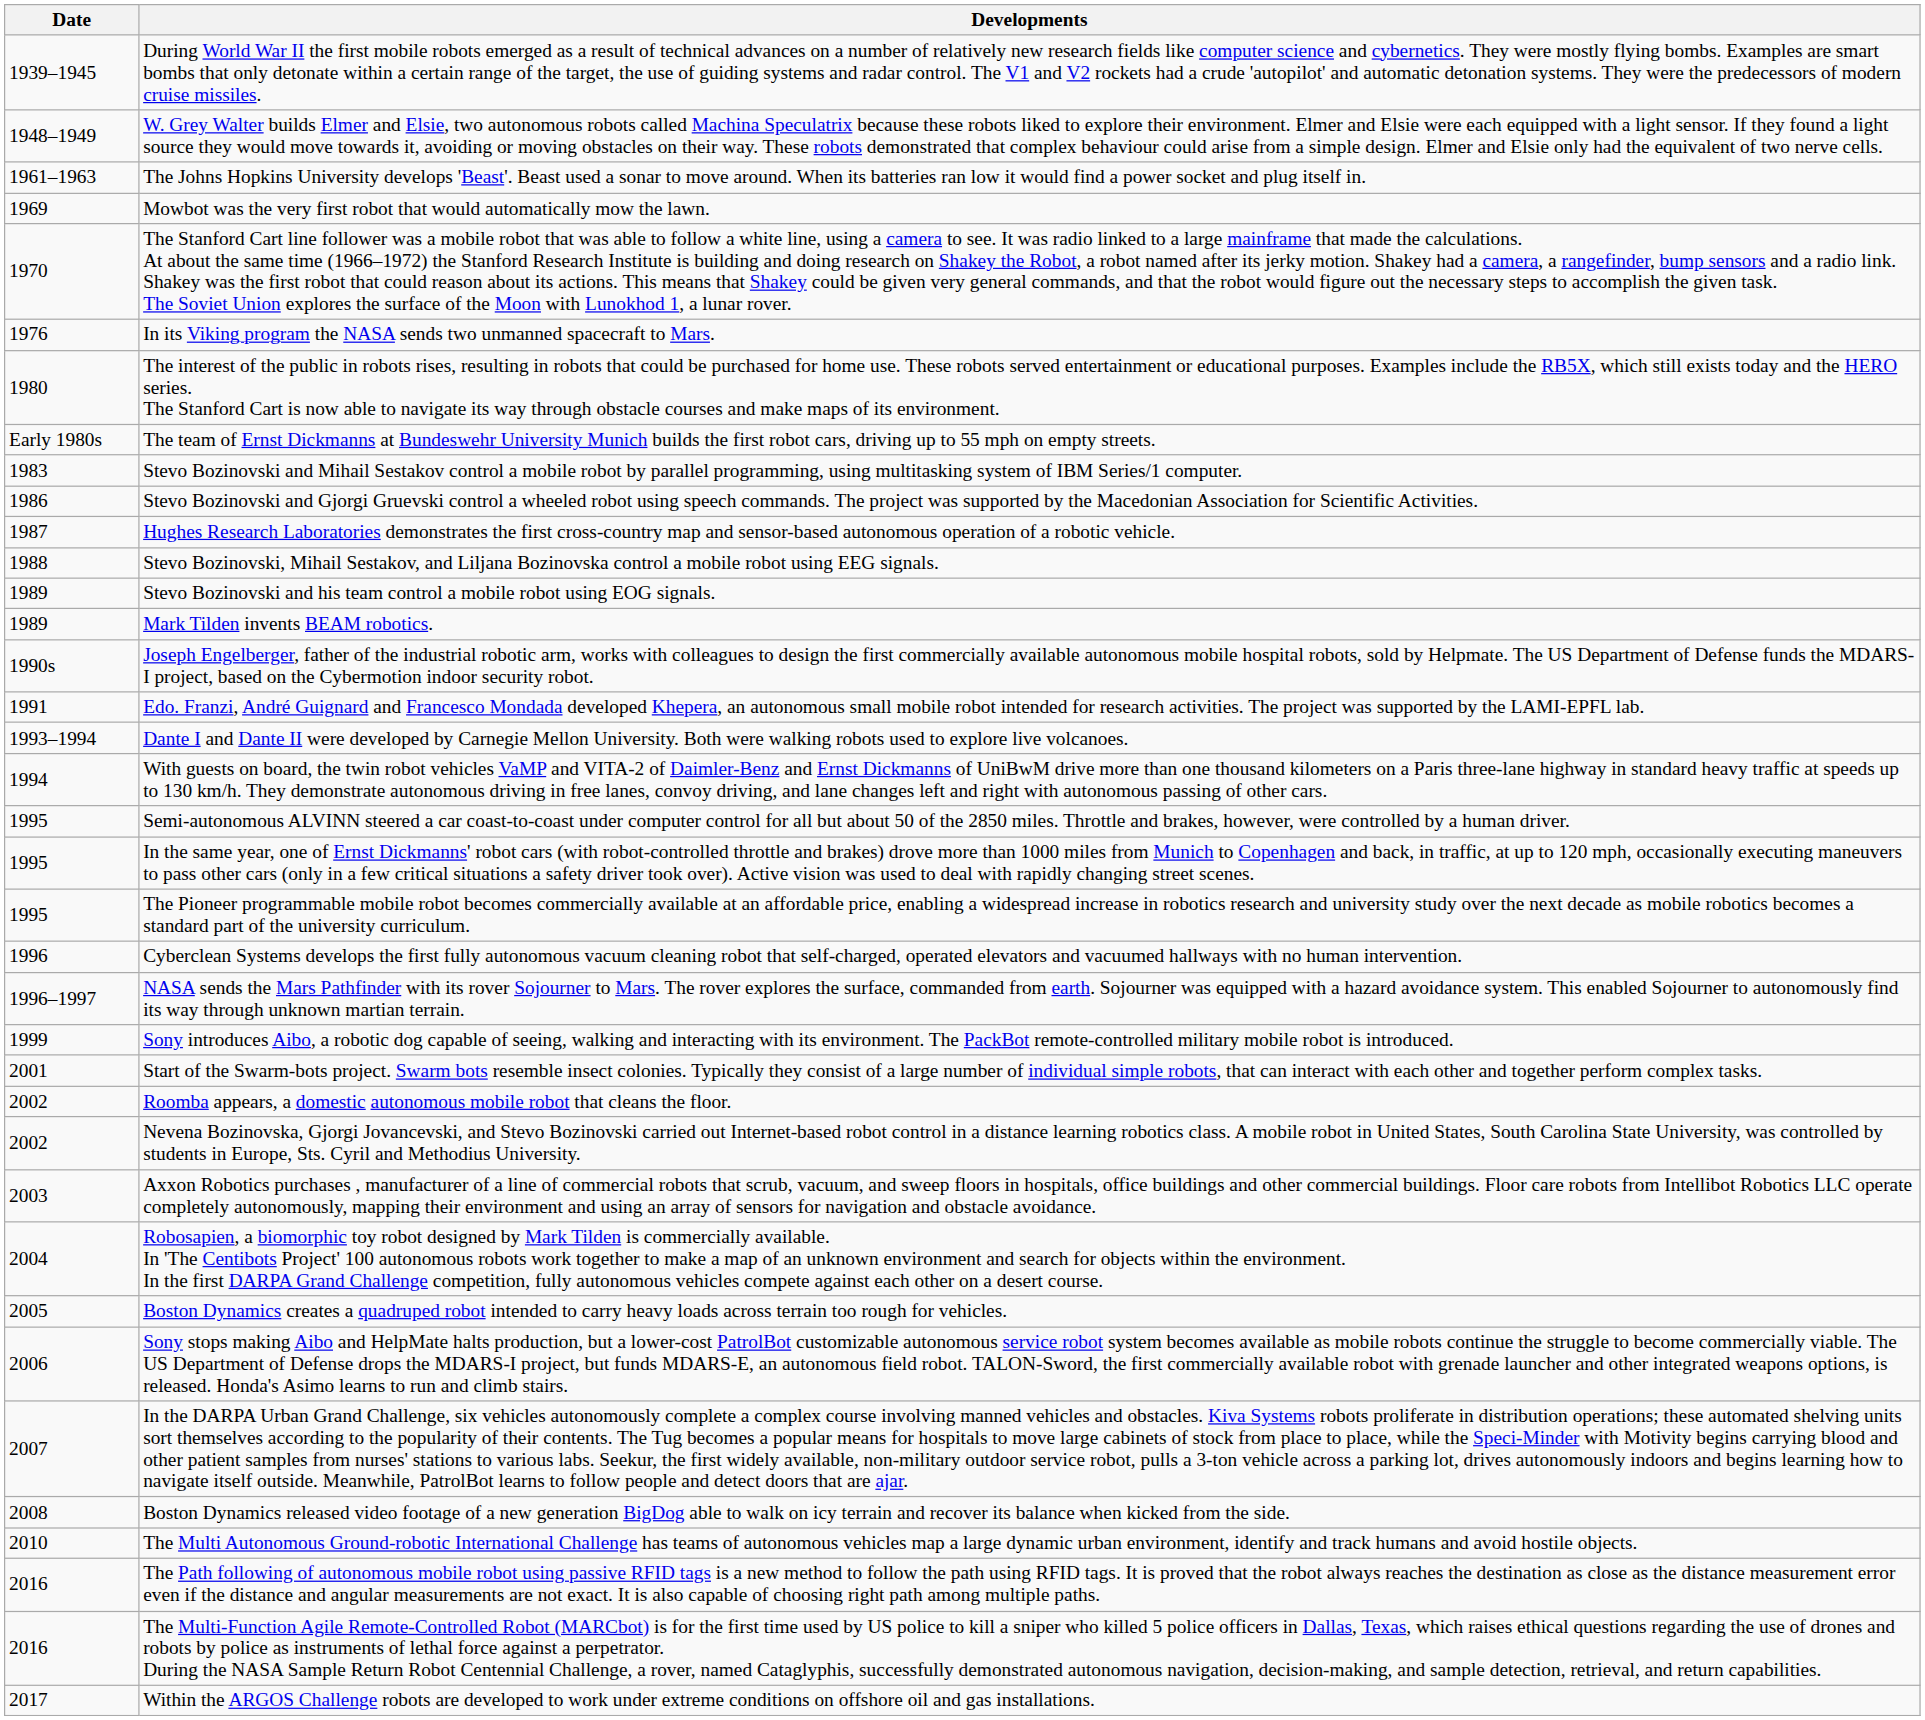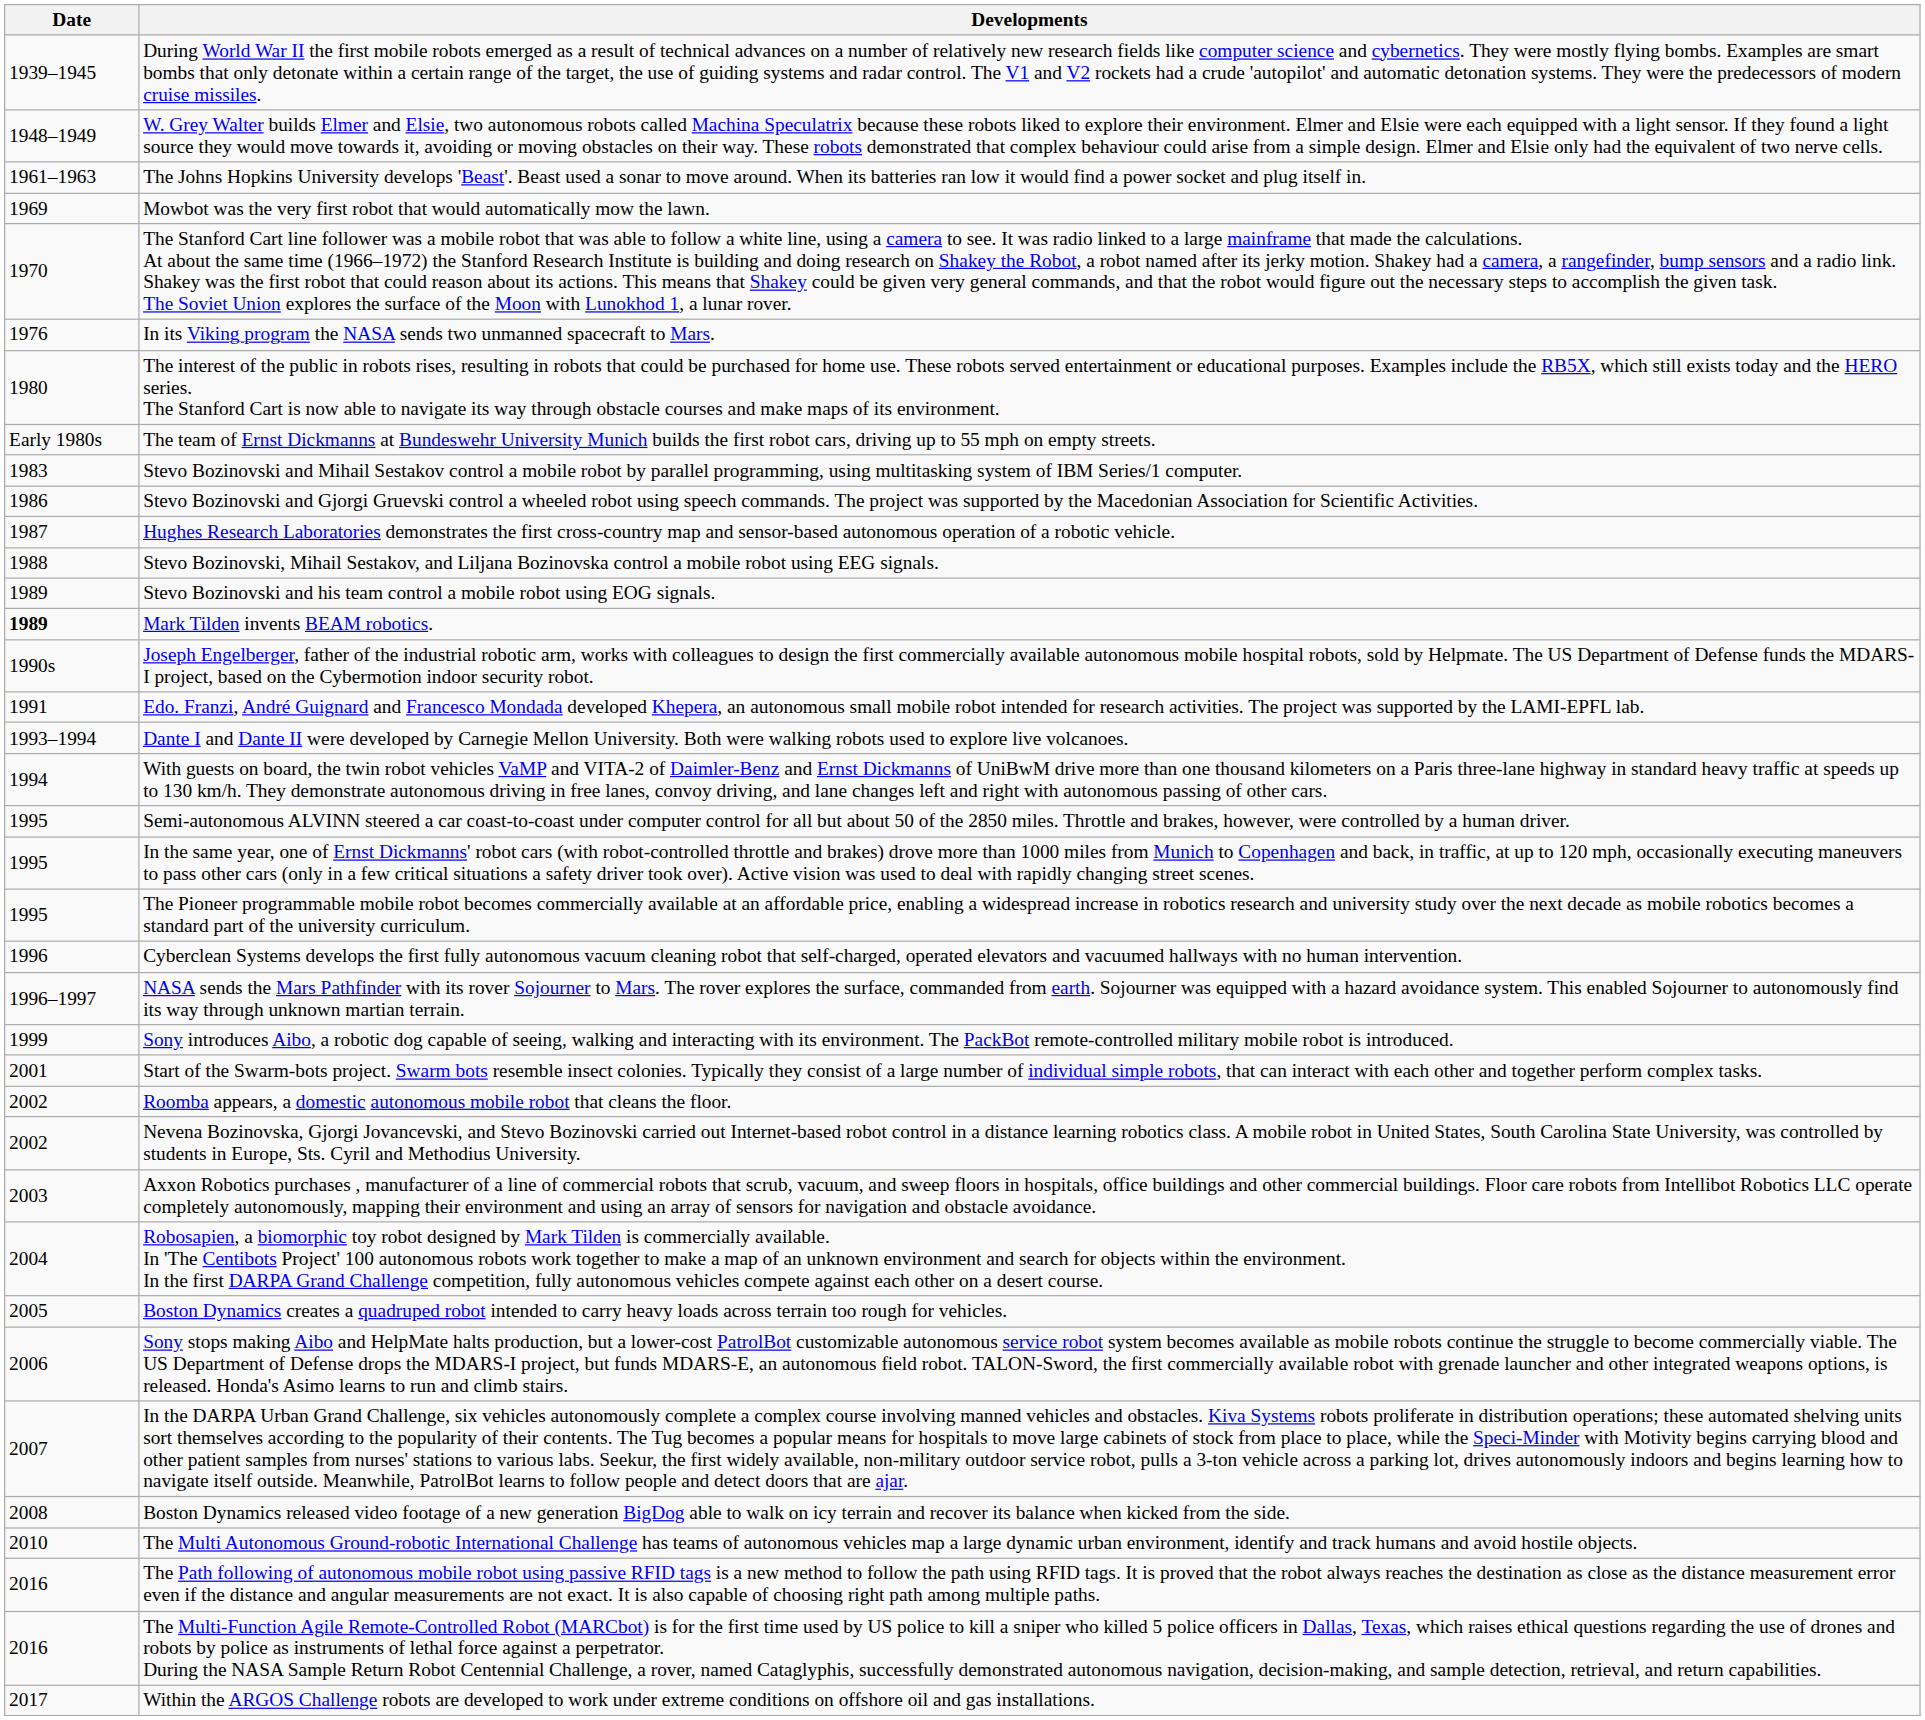(28, 623) normal -> (28, 623) bold
